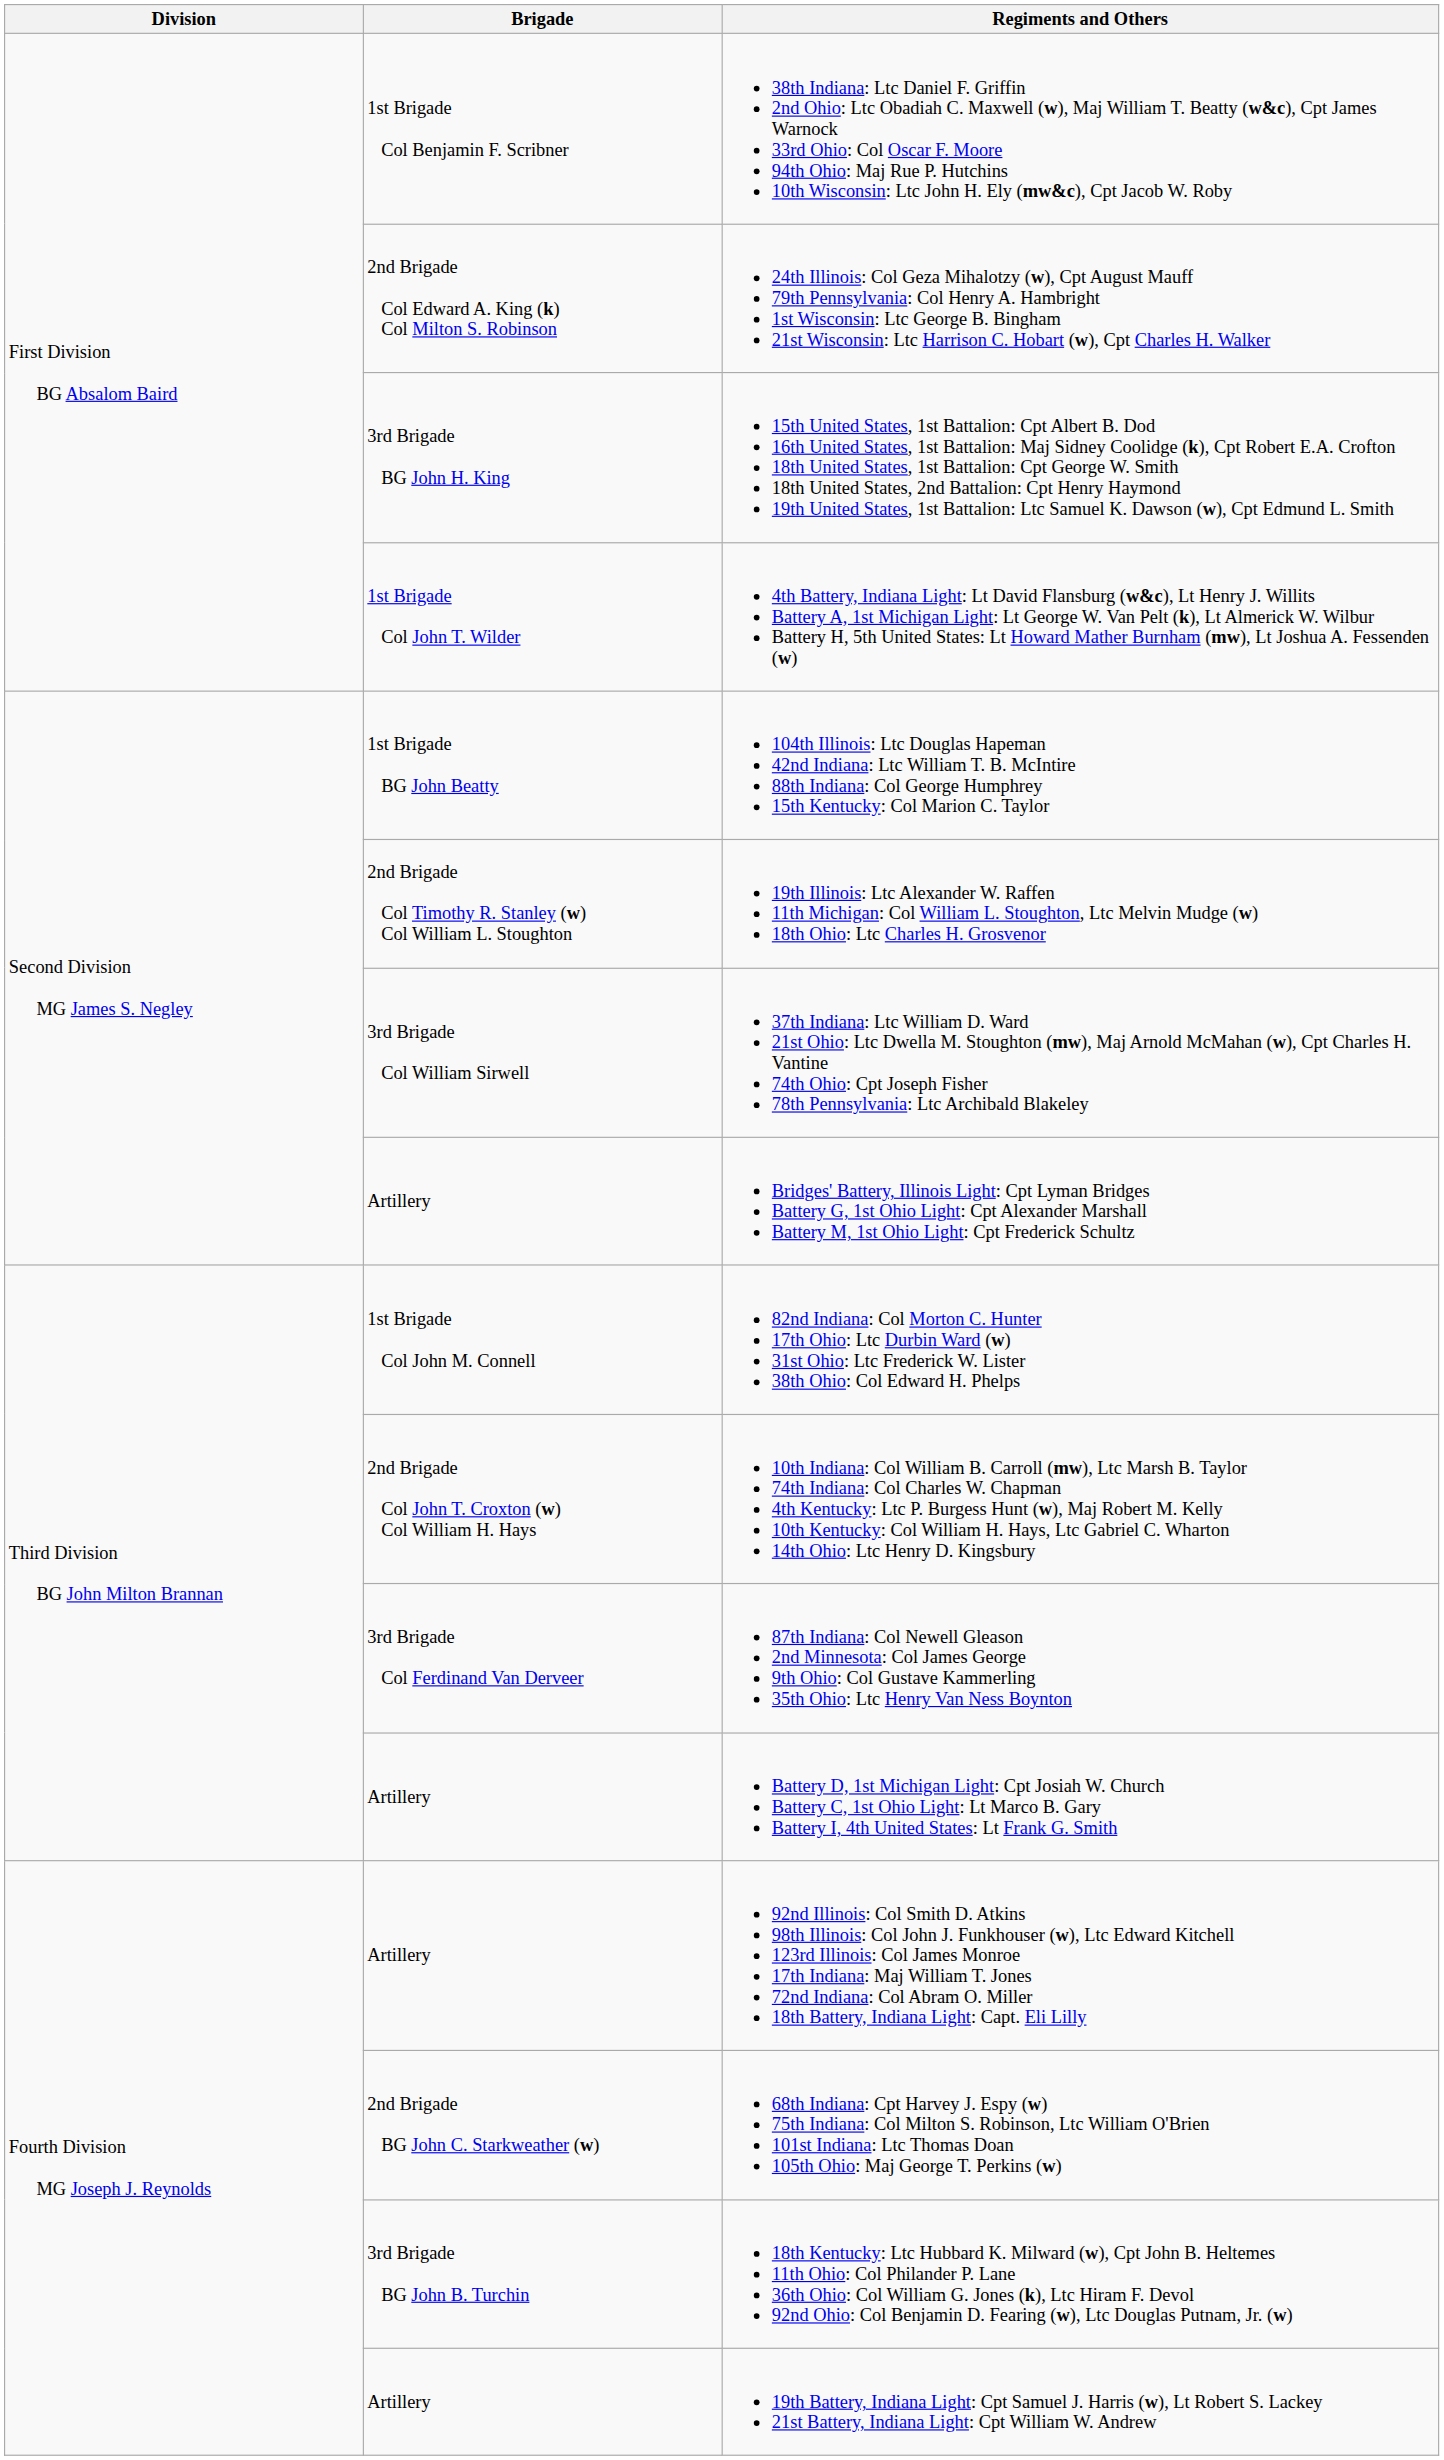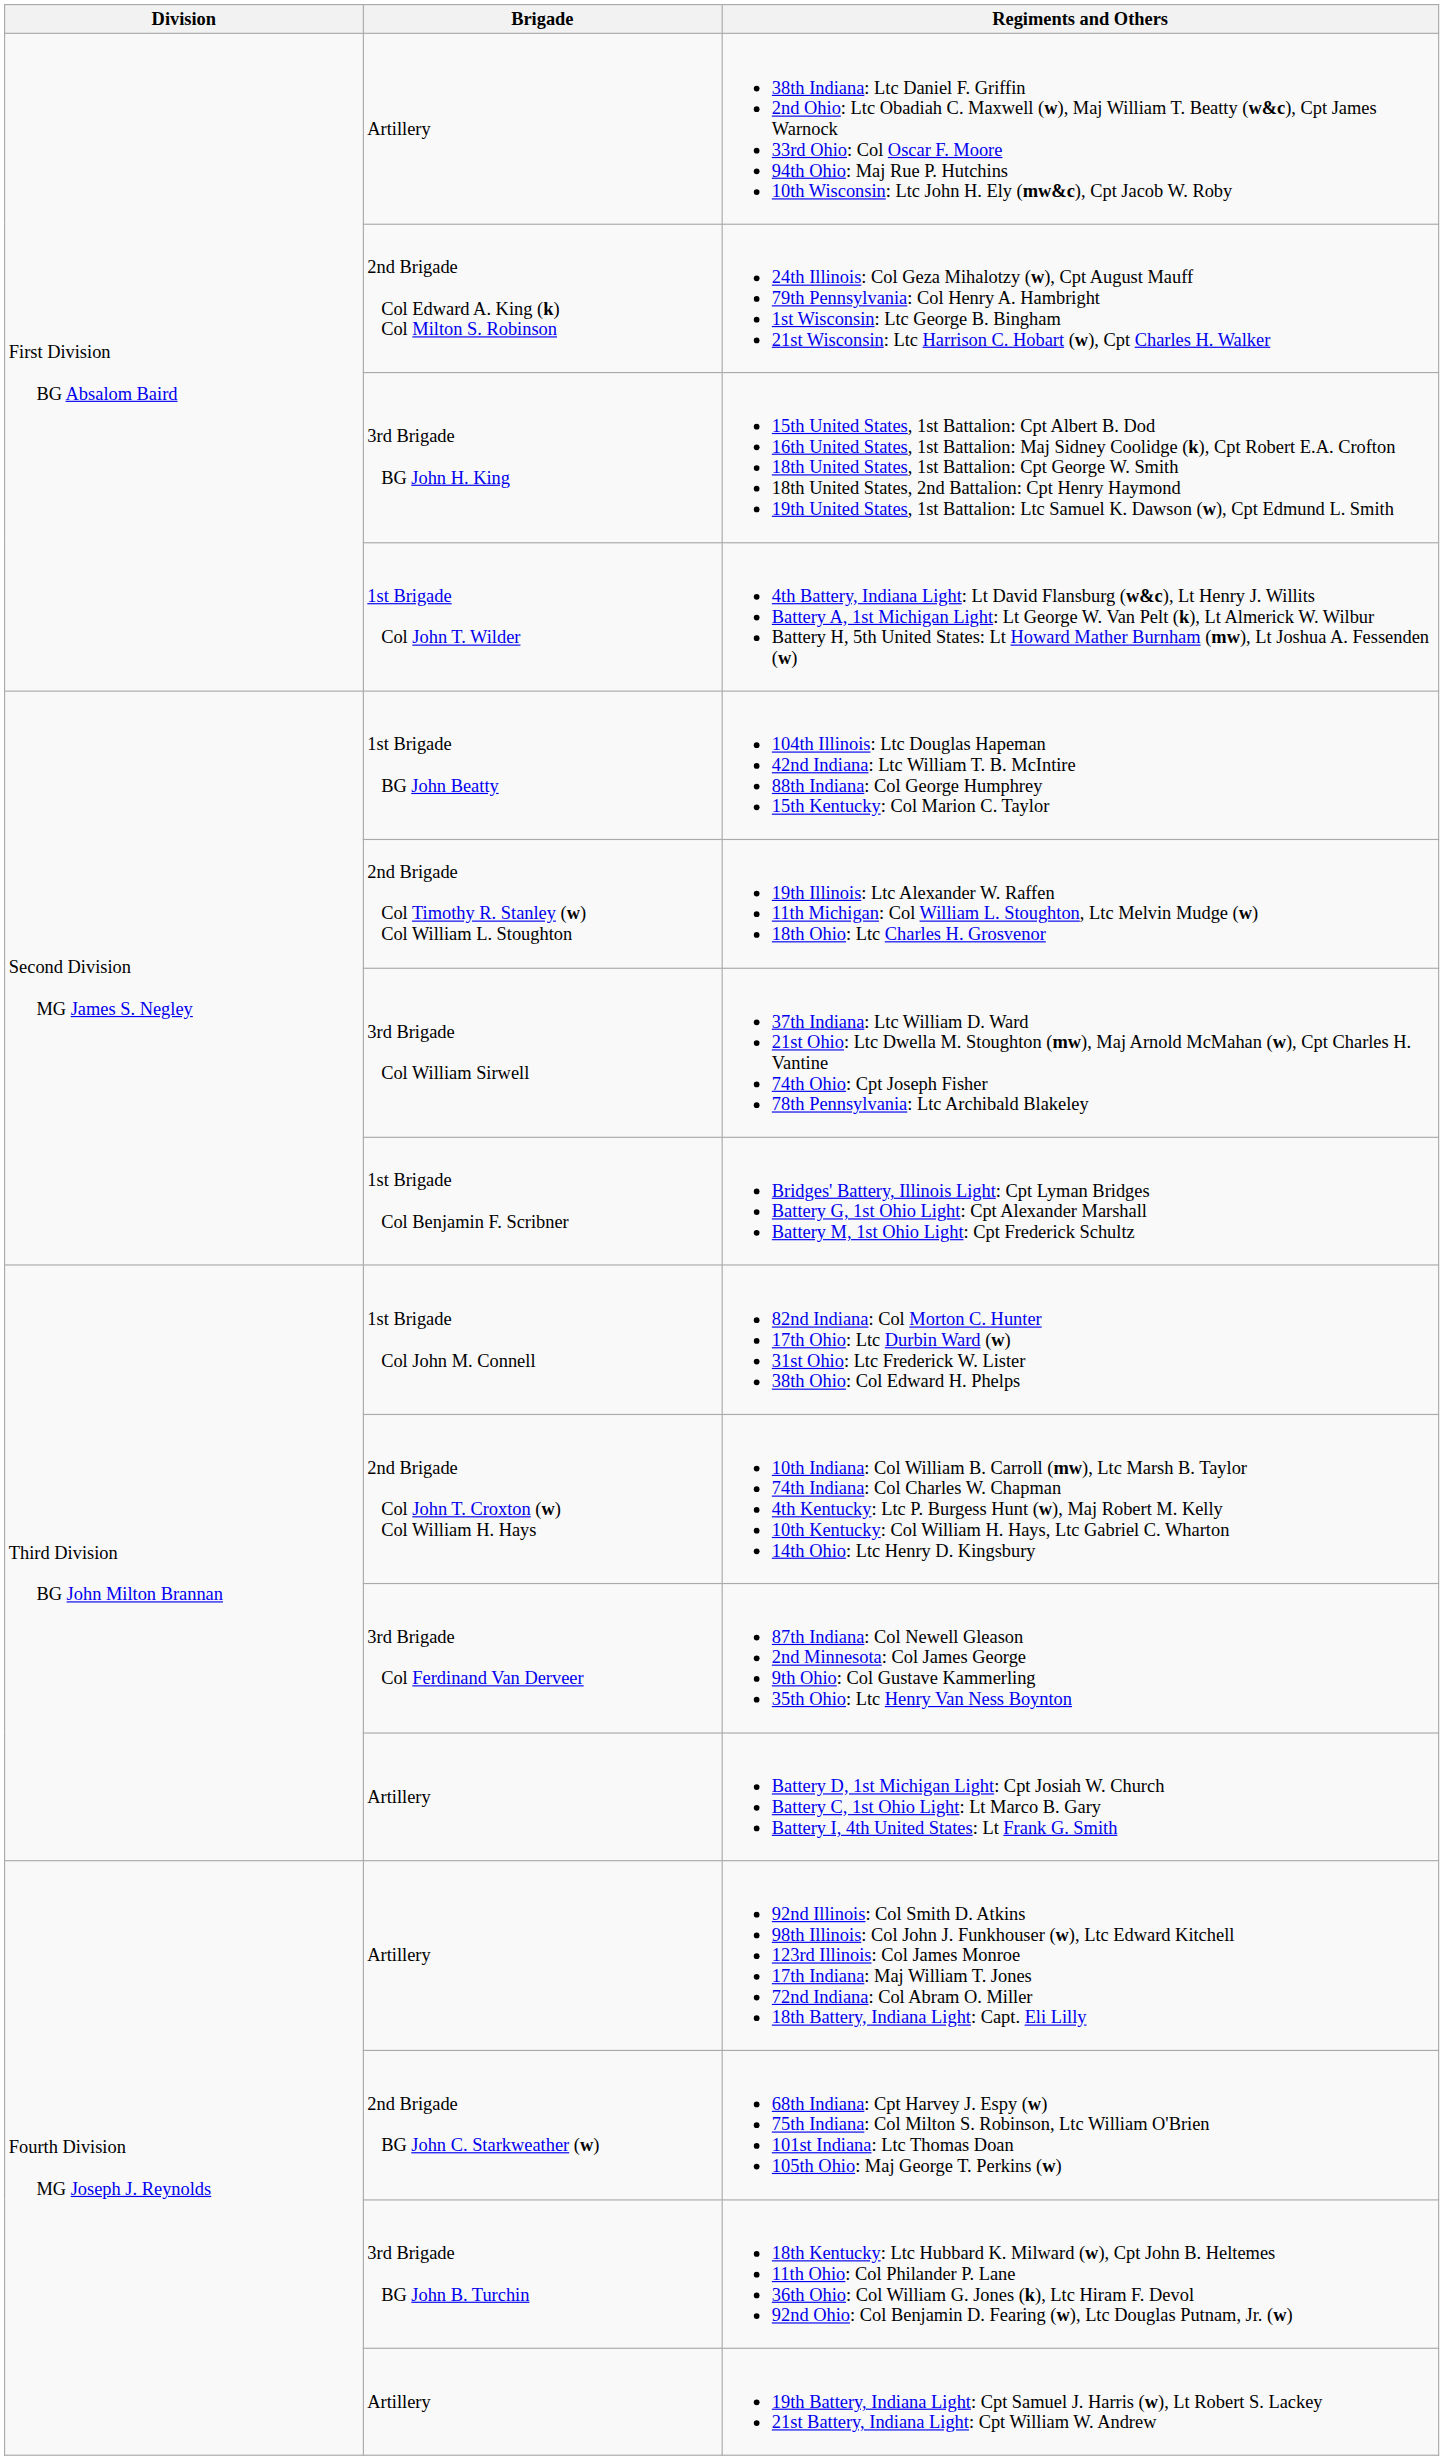(468, 128) 1st Brigade Col Benjamin F. Scribner -> (399, 128) Artillery
(399, 1201) Artillery -> (468, 1201) 1st Brigade Col Benjamin F. Scribner
